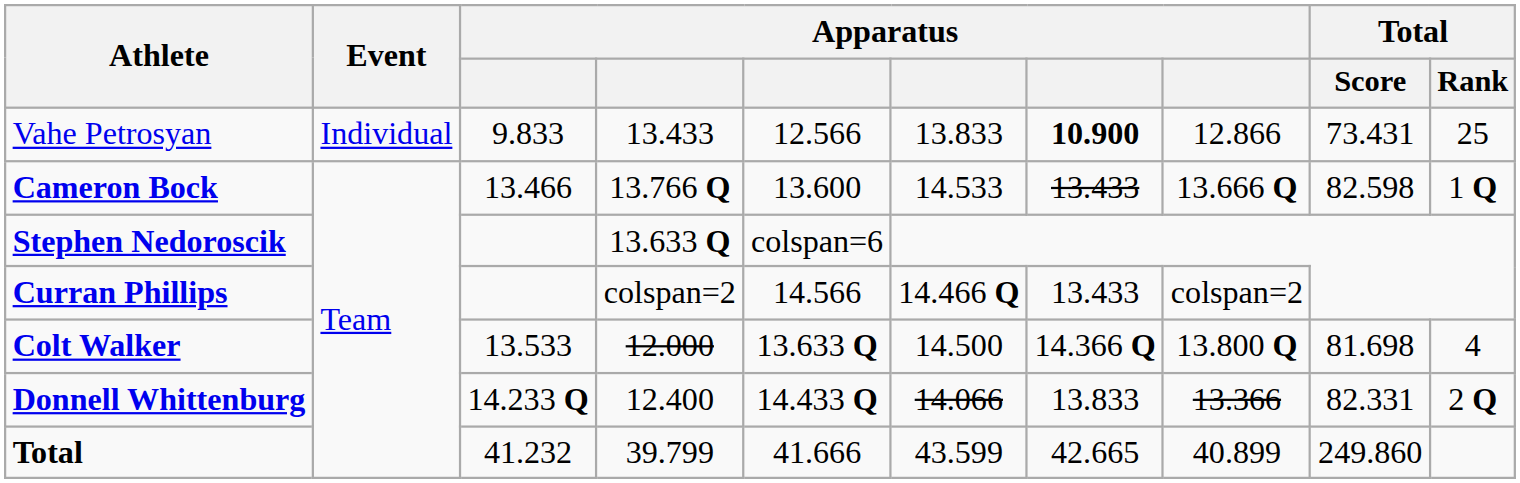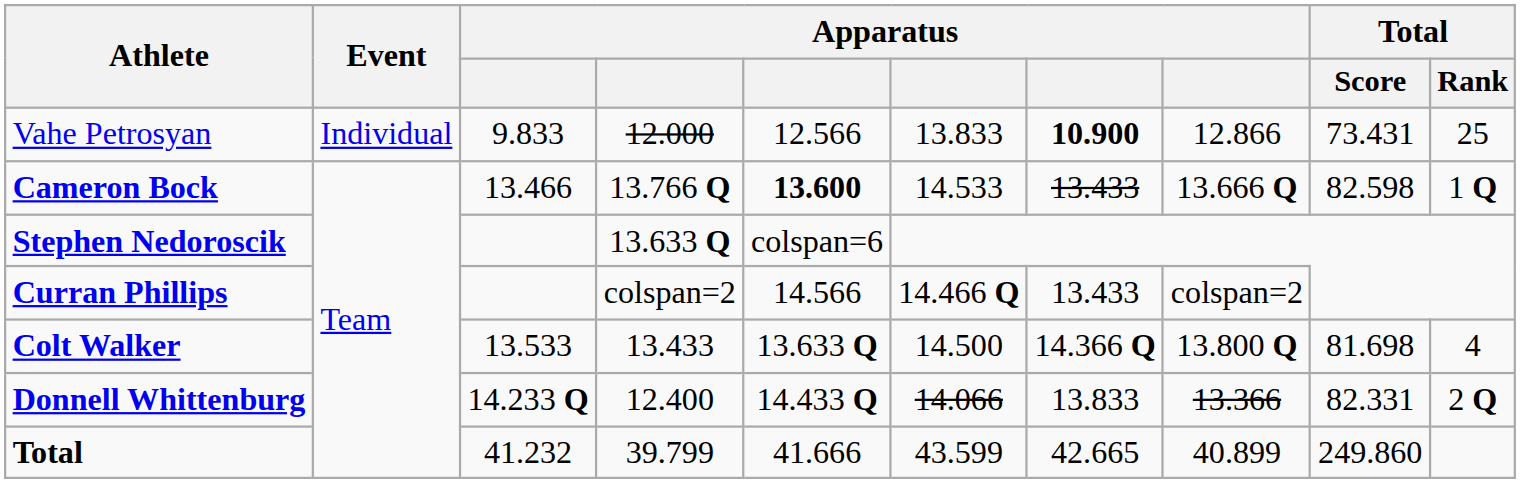(670, 134) 13.433 -> (670, 134) 12.000
(817, 187) normal -> (817, 187) bold
(670, 346) 12.000 -> (670, 346) 13.433
